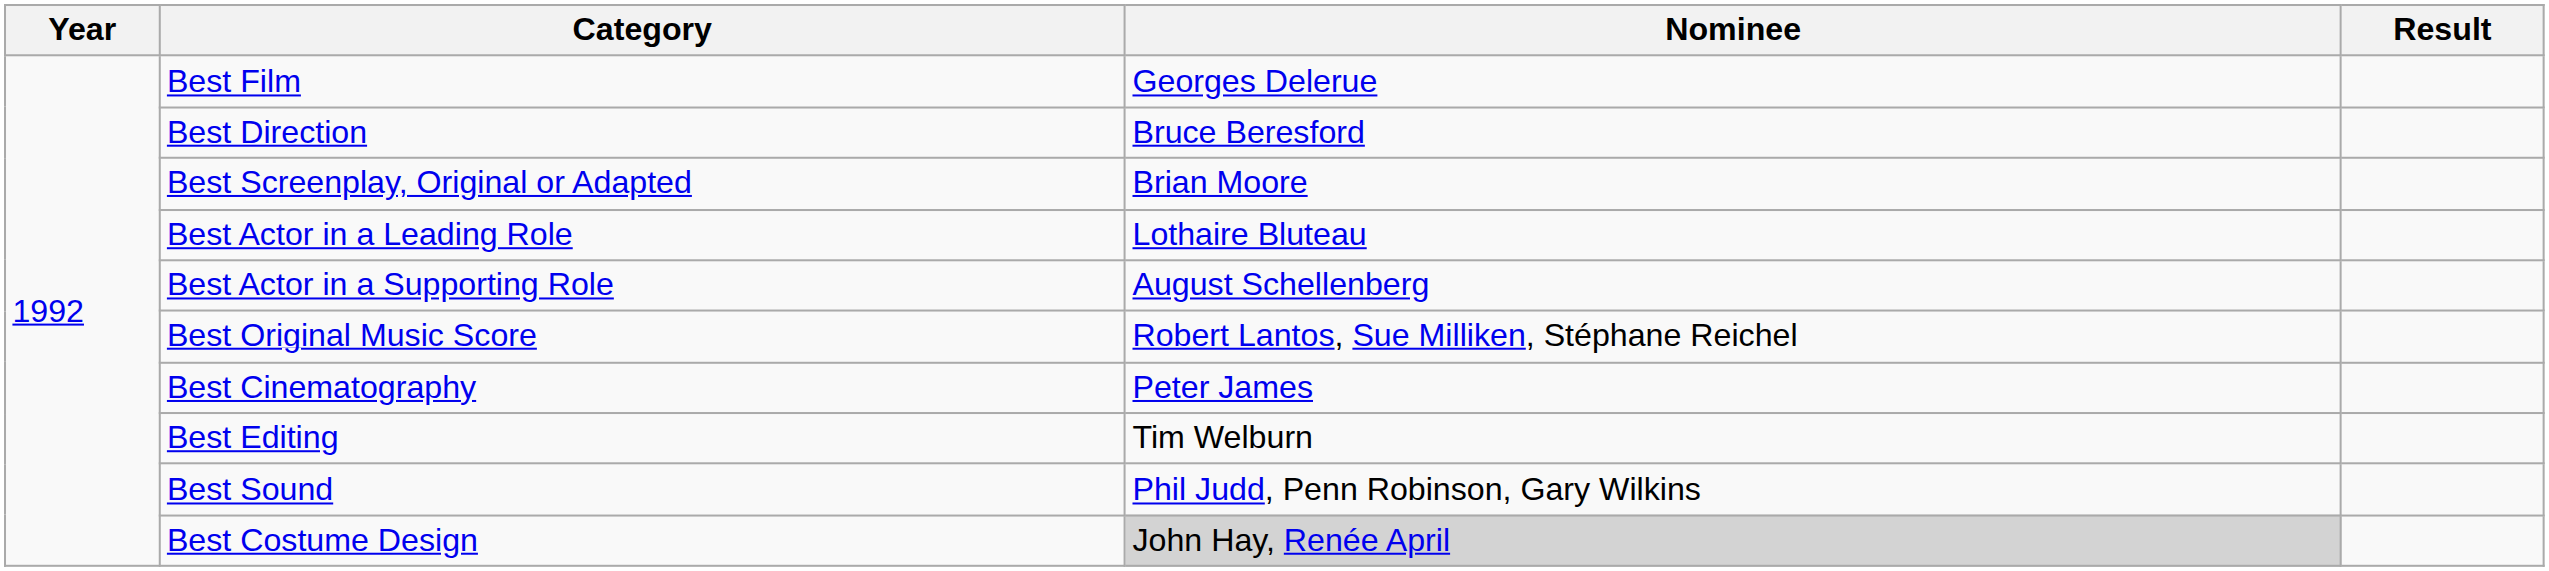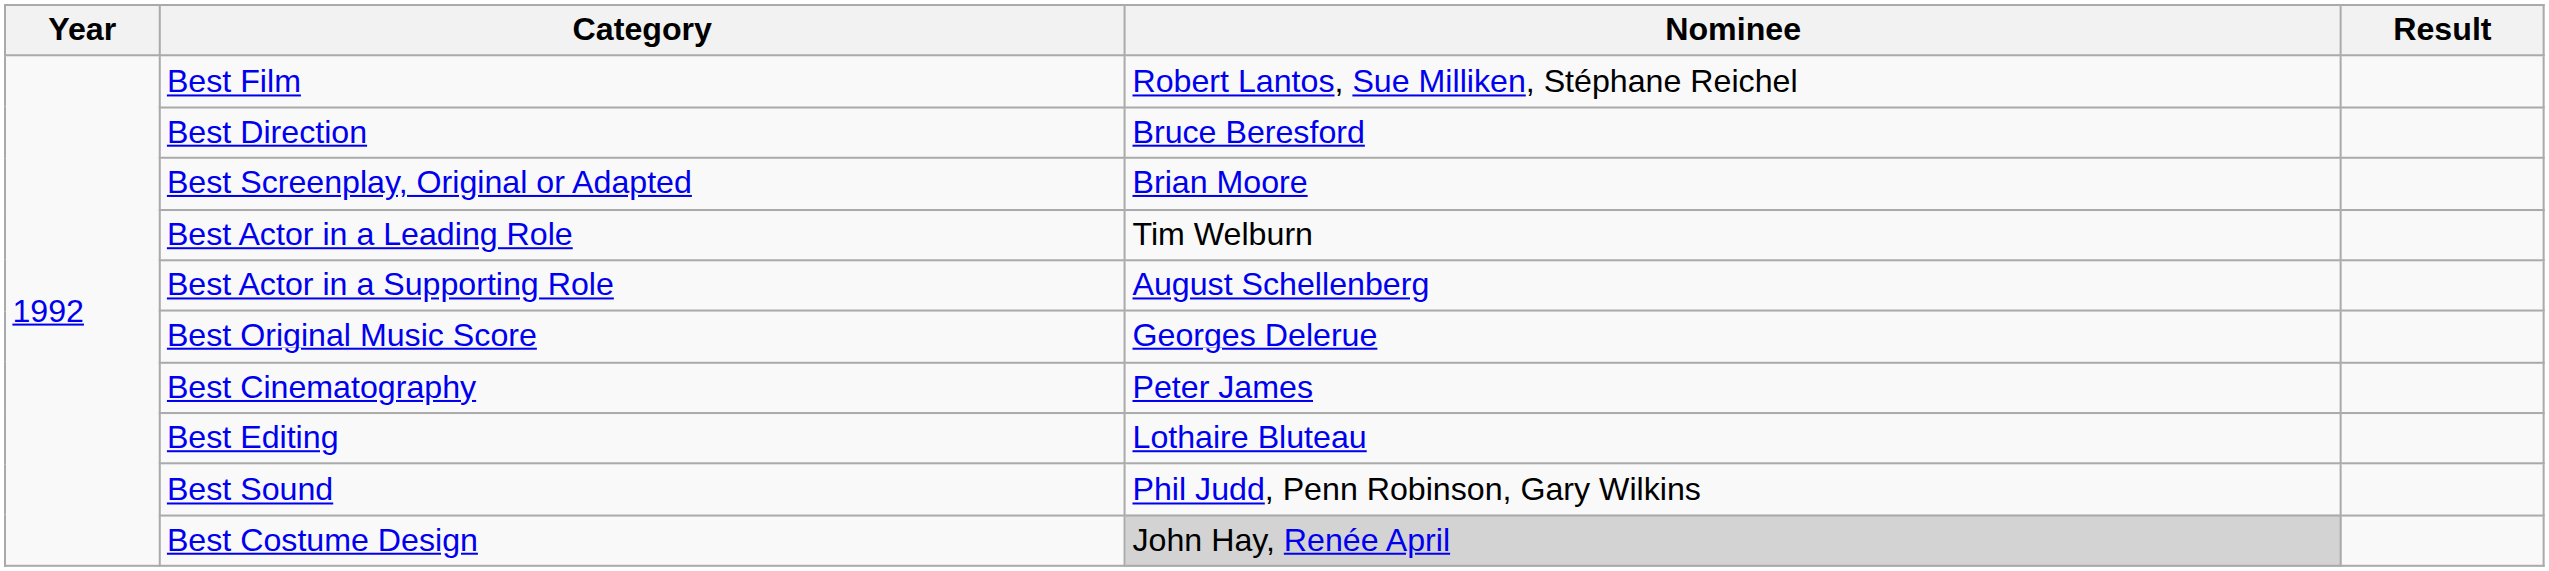(1255, 81) Georges Delerue -> (1465, 81) Robert Lantos, Sue Milliken, Stéphane Reichel
(1250, 234) Lothaire Bluteau -> (1223, 234) Tim Welburn
(1465, 336) Robert Lantos, Sue Milliken, Stéphane Reichel -> (1255, 336) Georges Delerue
(1223, 438) Tim Welburn -> (1250, 438) Lothaire Bluteau
